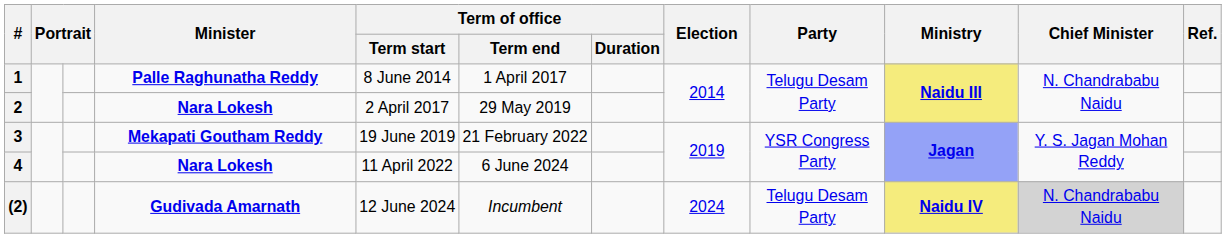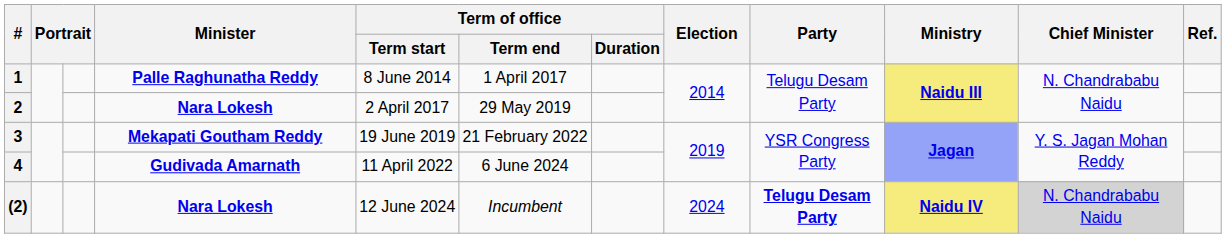(225, 166) Nara Lokesh -> (225, 166) Gudivada Amarnath
(225, 207) Gudivada Amarnath -> (225, 207) Nara Lokesh
(817, 207) normal -> (817, 207) bold
